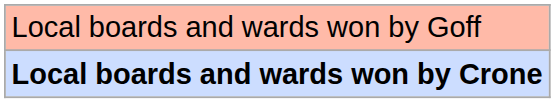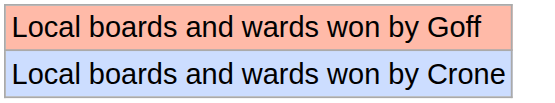(277, 73) bold -> (259, 73) normal
